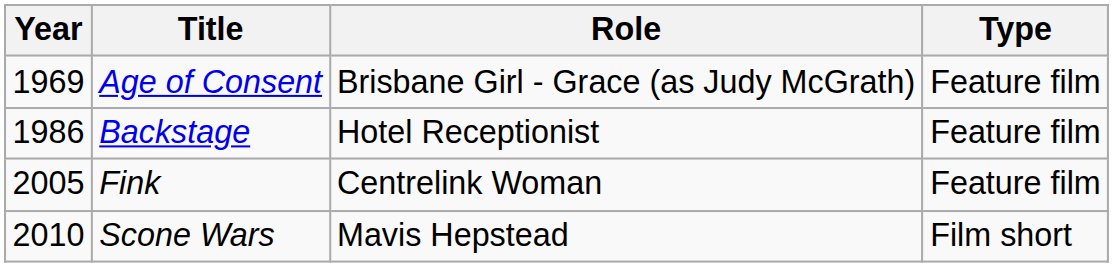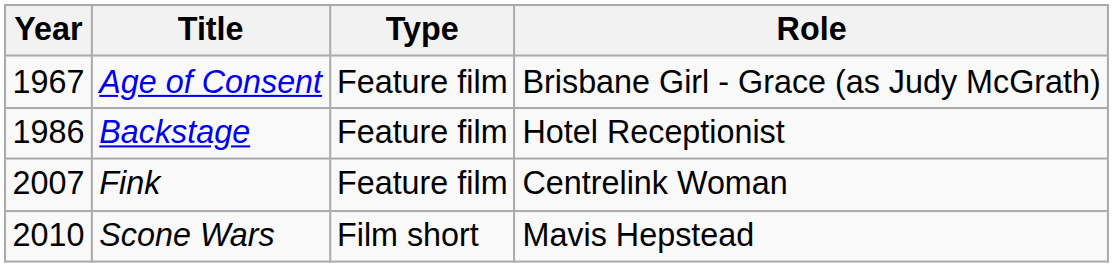columns swapped: (626, 30) <-> (1015, 30)
(48, 81) 1969 -> (48, 81) 1967
(48, 183) 2005 -> (48, 183) 2007
